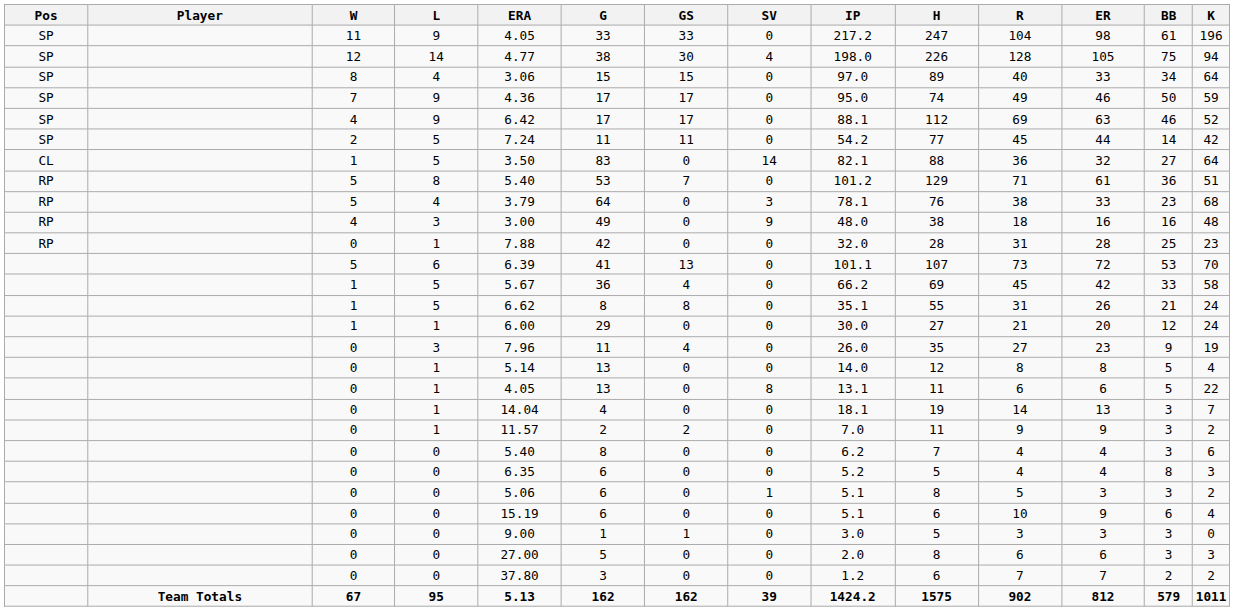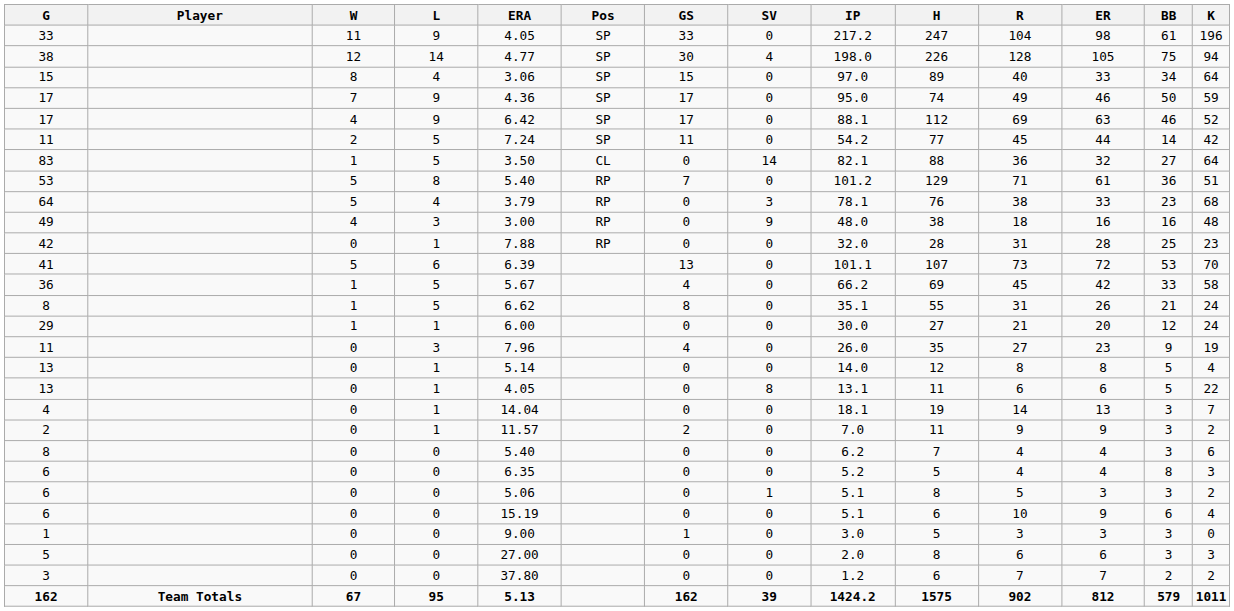columns swapped: (46, 15) <-> (603, 15)
